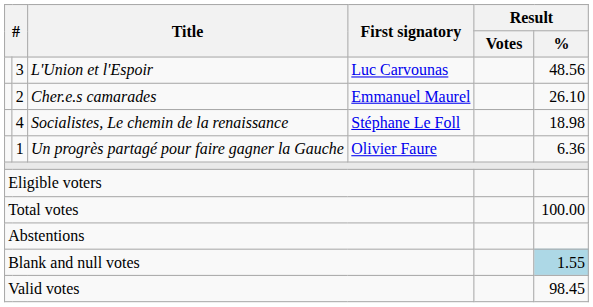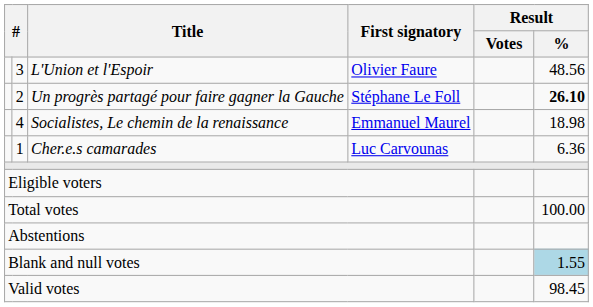(400, 70) Luc Carvounas -> (394, 70) Olivier Faure
(94, 96) Cher.e.s camarades -> (187, 96) Un progrès partagé pour faire gagner la Gauche
(411, 96) Emmanuel Maurel -> (406, 96) Stéphane Le Foll
(567, 96) normal -> (567, 96) bold
(406, 123) Stéphane Le Foll -> (411, 123) Emmanuel Maurel
(187, 149) Un progrès partagé pour faire gagner la Gauche -> (94, 149) Cher.e.s camarades
(394, 149) Olivier Faure -> (400, 149) Luc Carvounas
